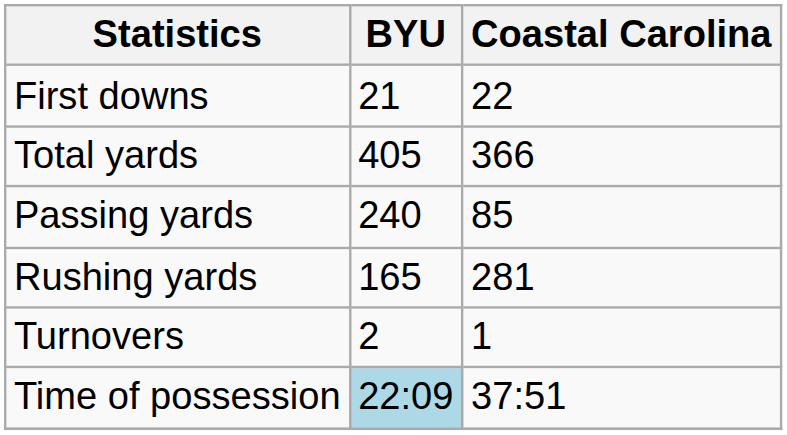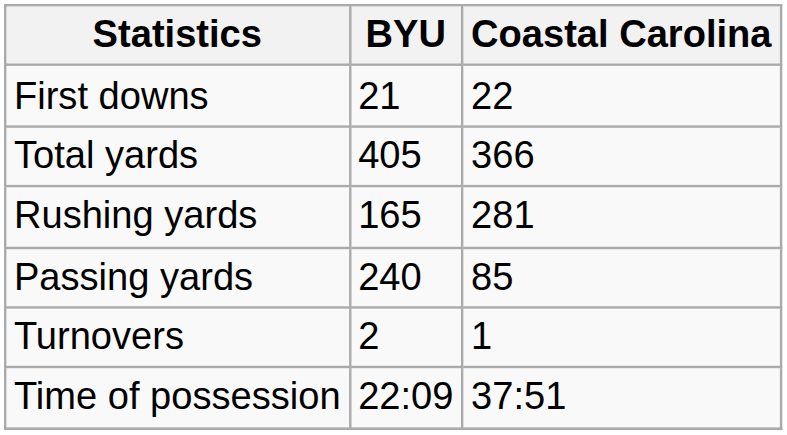rows swapped: (136, 276) <-> (134, 215)
(406, 397) lightblue background -> (406, 397) no background
